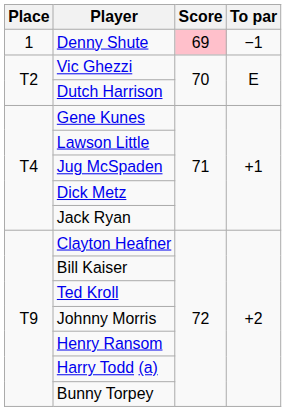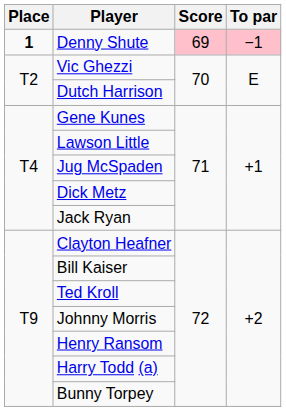(29, 42) normal -> (29, 42) bold
(254, 42) no background -> (254, 42) pink background
